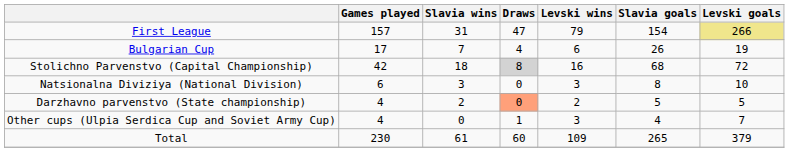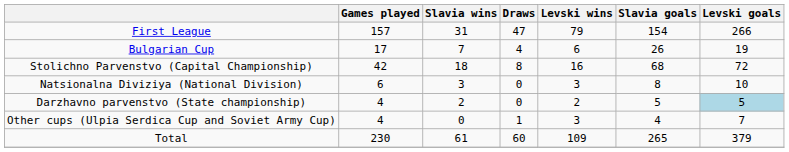(742, 31) khaki background -> (742, 31) no background
(519, 67) lightgrey background -> (519, 67) no background
(519, 102) lightsalmon background -> (519, 102) no background
(742, 102) no background -> (742, 102) lightblue background
